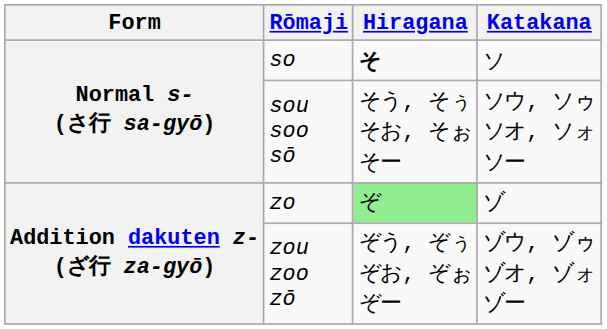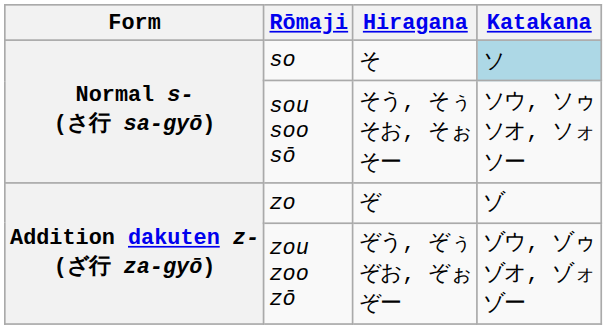(369, 62) bold -> (369, 62) normal
(493, 62) no background -> (493, 62) lightblue background
(369, 203) lightgreen background -> (369, 203) no background
